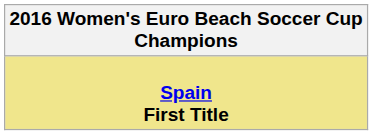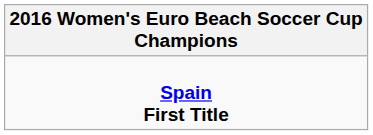(186, 103) khaki background -> (186, 103) no background
